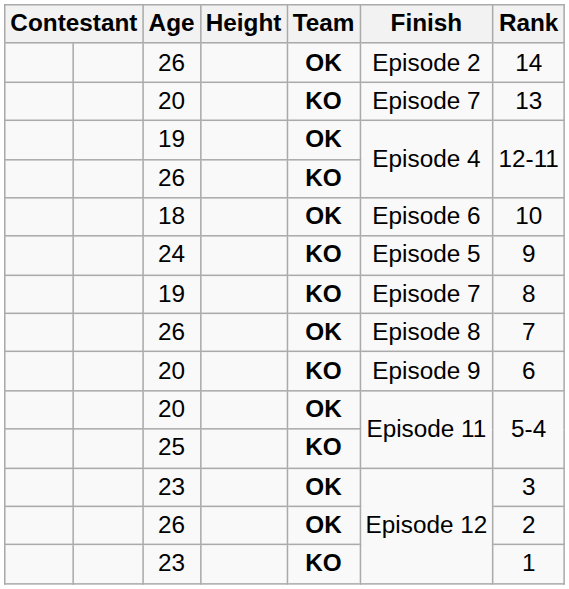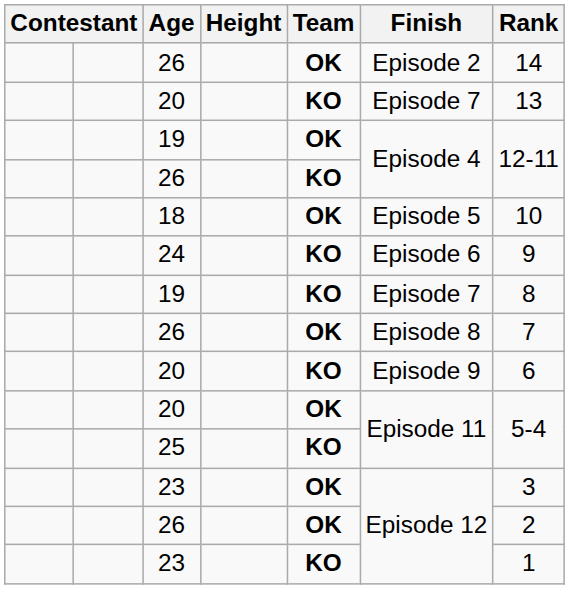(426, 216) Episode 6 -> (426, 216) Episode 5
(426, 255) Episode 5 -> (426, 255) Episode 6
